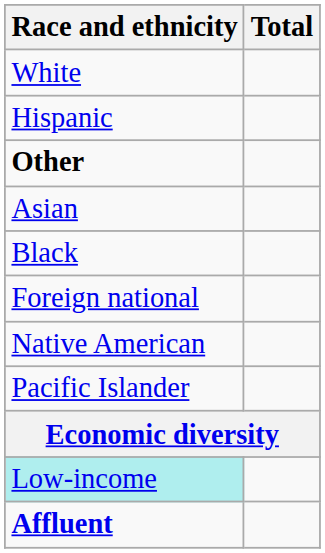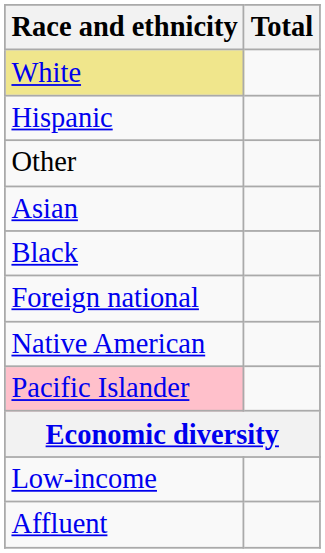(46, 72) no background -> (46, 72) khaki background
(48, 162) bold -> (44, 162) normal
(100, 388) no background -> (100, 388) pink background
(84, 478) paleturquoise background -> (84, 478) no background
(62, 523) bold -> (59, 523) normal
